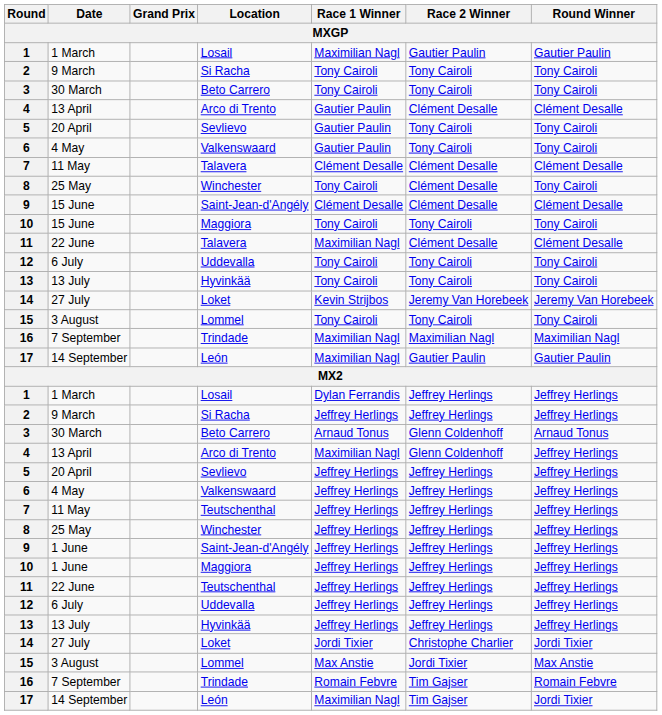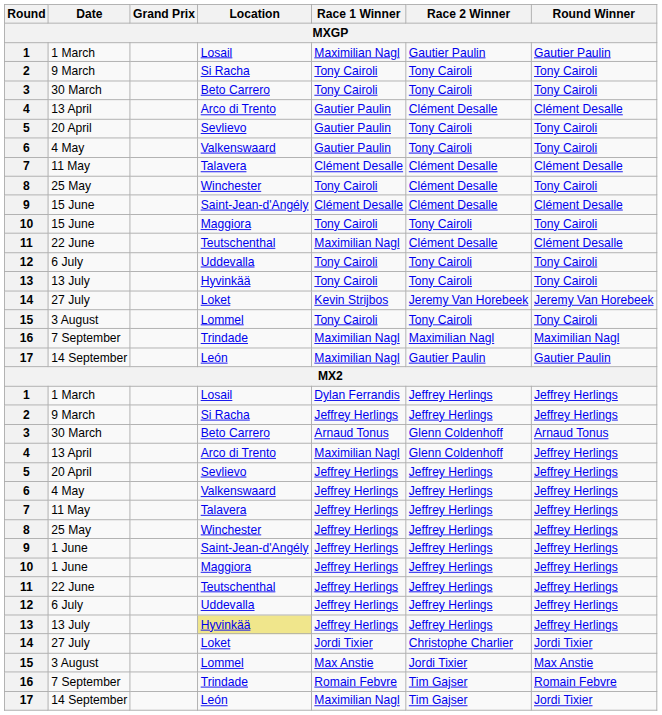(224, 243) Talavera -> (238, 243) Teutschenthal
(238, 510) Teutschenthal -> (224, 510) Talavera
(226, 624) no background -> (226, 624) khaki background
